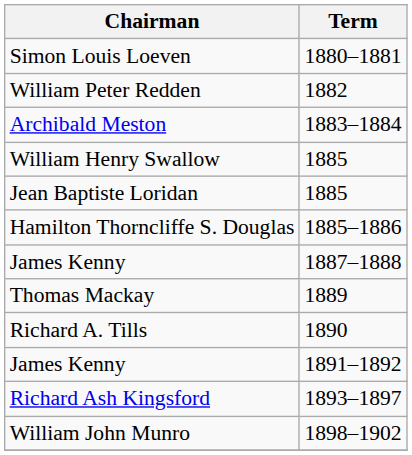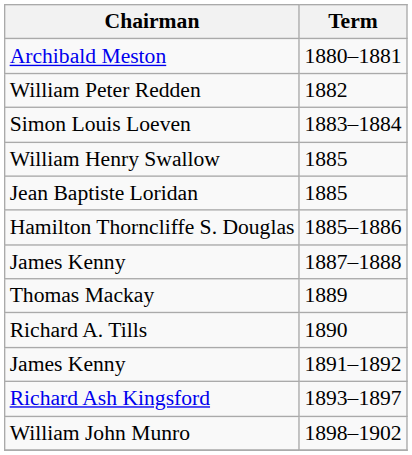(100, 55) Simon Louis Loeven -> (88, 55) Archibald Meston
(88, 124) Archibald Meston -> (100, 124) Simon Louis Loeven
